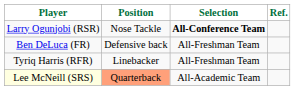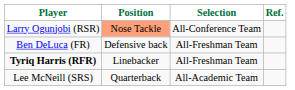(136, 28) no background -> (136, 28) lightsalmon background
(219, 28) bold -> (217, 28) normal
(53, 61) normal -> (53, 61) bold
(53, 77) lightyellow background -> (53, 77) no background
(136, 77) lightsalmon background -> (136, 77) no background
